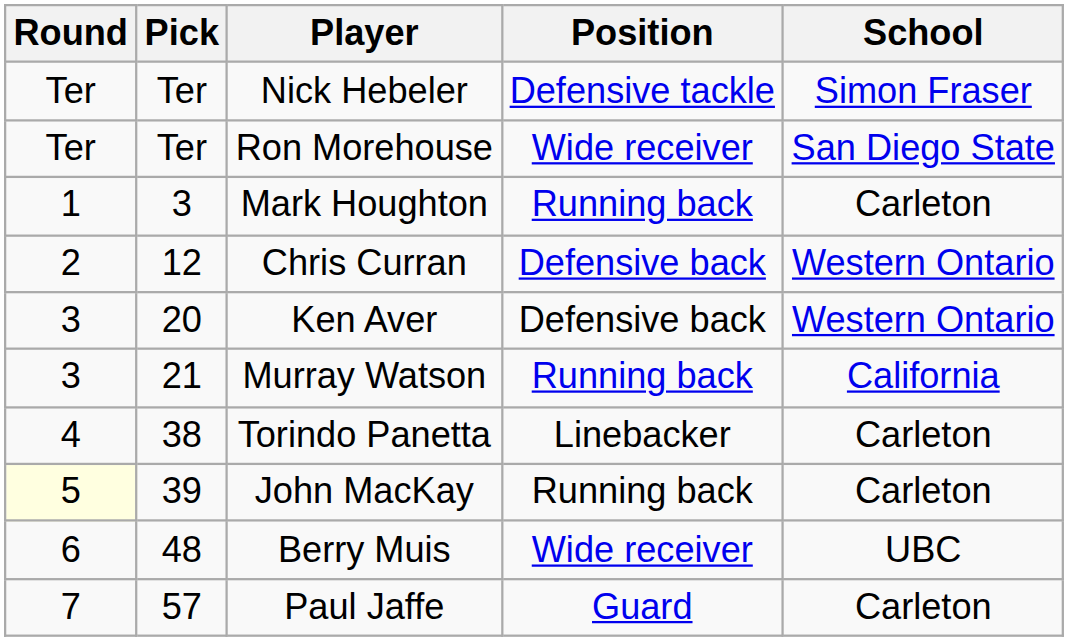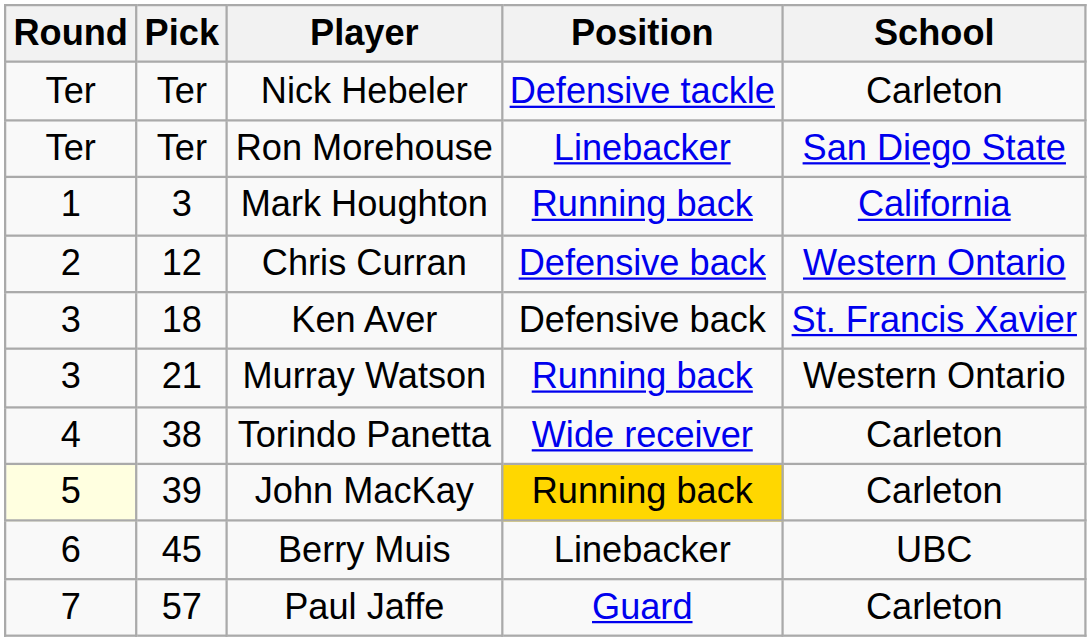(923, 90) Simon Fraser -> (934, 90) Carleton
(642, 147) Wide receiver -> (642, 147) Linebacker
(923, 205) Carleton -> (934, 205) California
(182, 319) 20 -> (182, 319) 18
(923, 319) Western Ontario -> (934, 319) St. Francis Xavier
(923, 377) California -> (934, 377) Western Ontario
(642, 434) Linebacker -> (642, 434) Wide receiver
(642, 491) no background -> (642, 491) gold background
(182, 549) 48 -> (182, 549) 45
(642, 549) Wide receiver -> (642, 549) Linebacker
